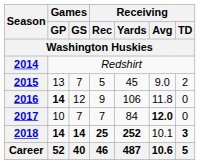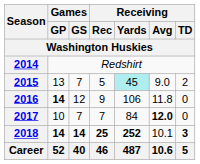(132, 82) no background -> (132, 82) paleturquoise background
